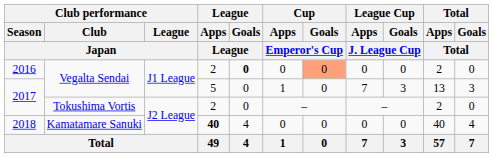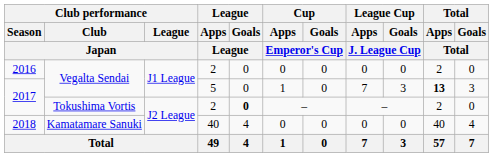(246, 69) bold -> (246, 69) normal
(324, 69) lightsalmon background -> (324, 69) no background
(439, 87) normal -> (439, 87) bold
(246, 106) normal -> (246, 106) bold
(213, 124) bold -> (213, 124) normal
